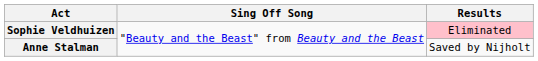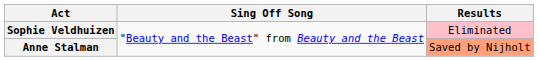(480, 47) no background -> (480, 47) lightsalmon background
